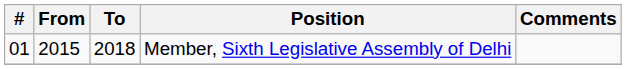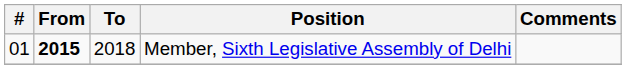(59, 49) normal -> (59, 49) bold
